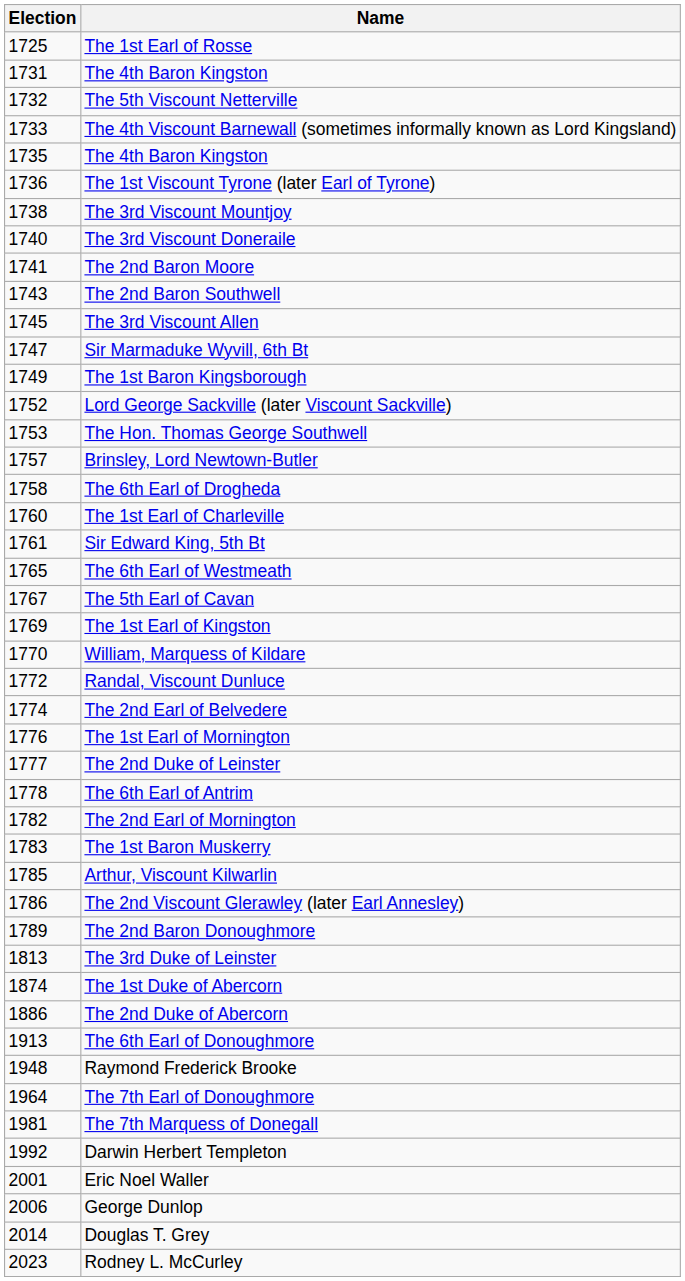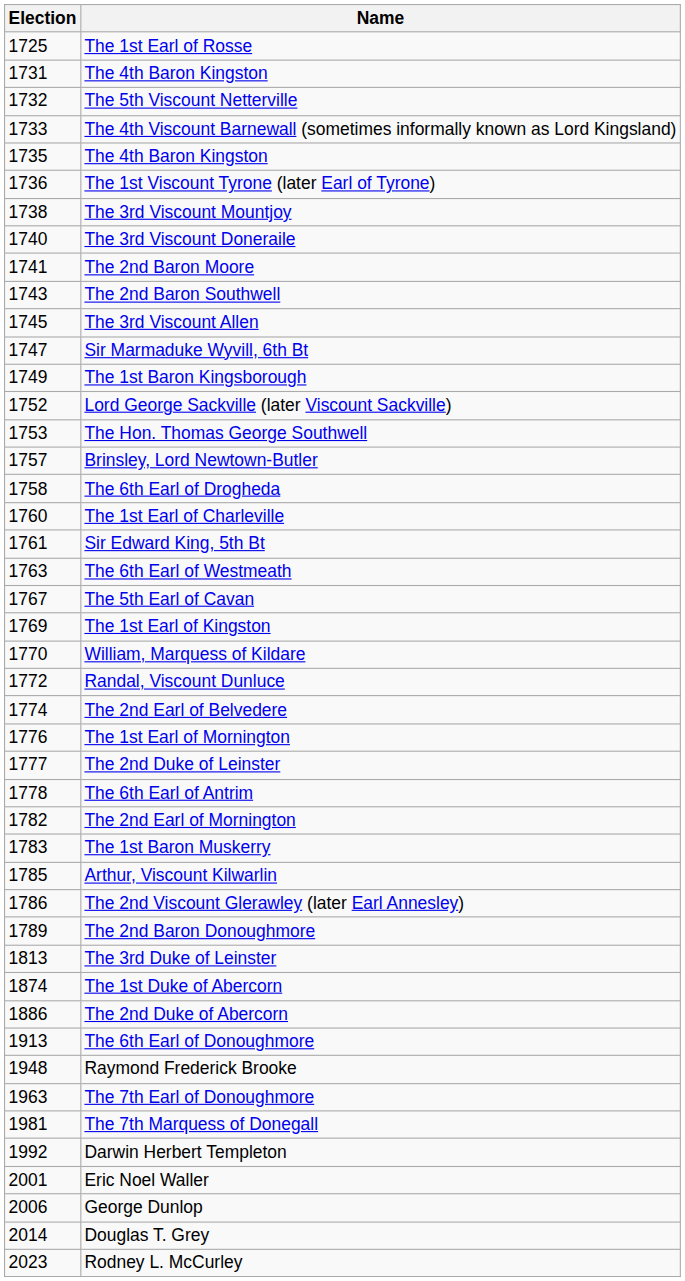(28, 571) 1765 -> (28, 571) 1763
(28, 1097) 1964 -> (28, 1097) 1963
